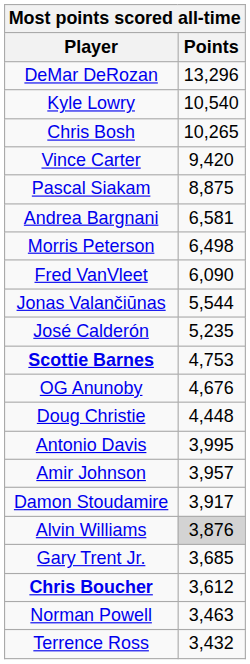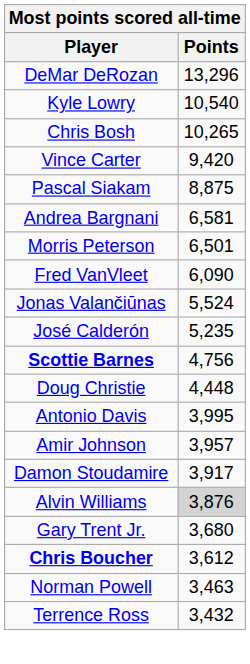(211, 246) 6,498 -> (211, 246) 6,501
(211, 302) 5,544 -> (211, 302) 5,524
(211, 359) 4,753 -> (211, 359) 4,756
- row: (91, 388)
(211, 558) 3,685 -> (211, 530) 3,680
